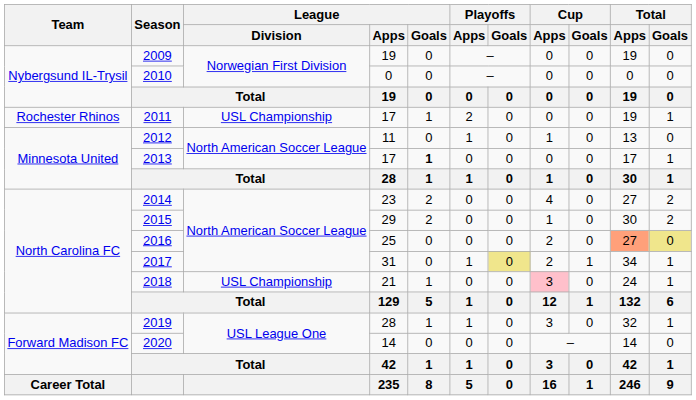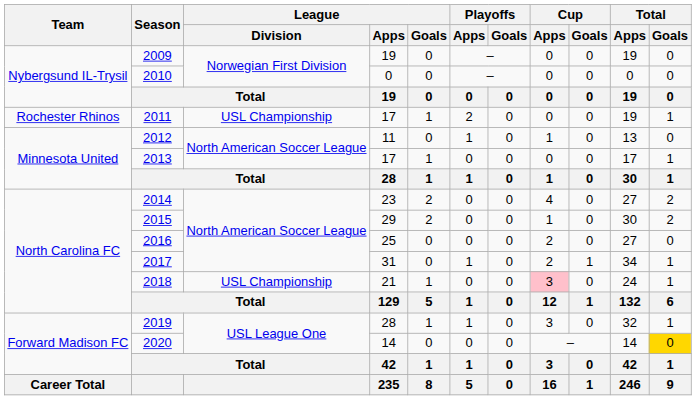(429, 158) bold -> (429, 158) normal
(630, 240) lightsalmon background -> (630, 240) no background
(670, 240) khaki background -> (670, 240) no background
(509, 261) khaki background -> (509, 261) no background
(670, 343) no background -> (670, 343) gold background
